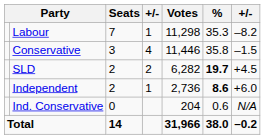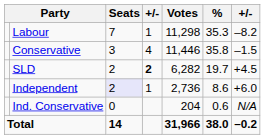(149, 69) normal -> (149, 69) bold
(217, 69) bold -> (217, 69) normal
(112, 87) no background -> (112, 87) lavender background
(220, 87) bold -> (220, 87) normal
